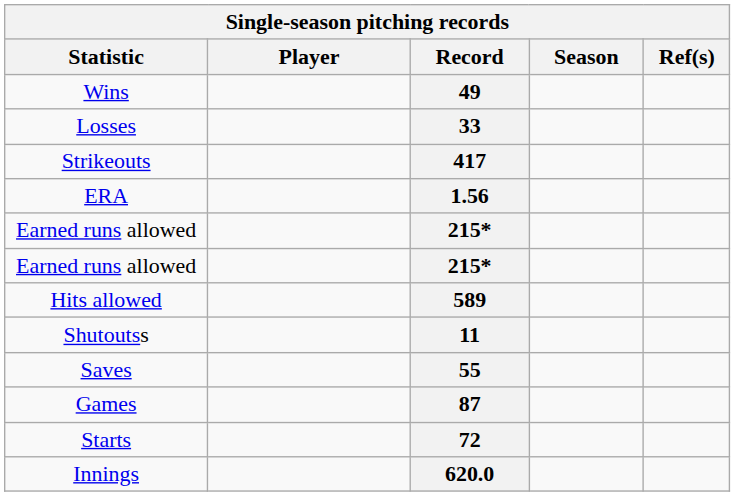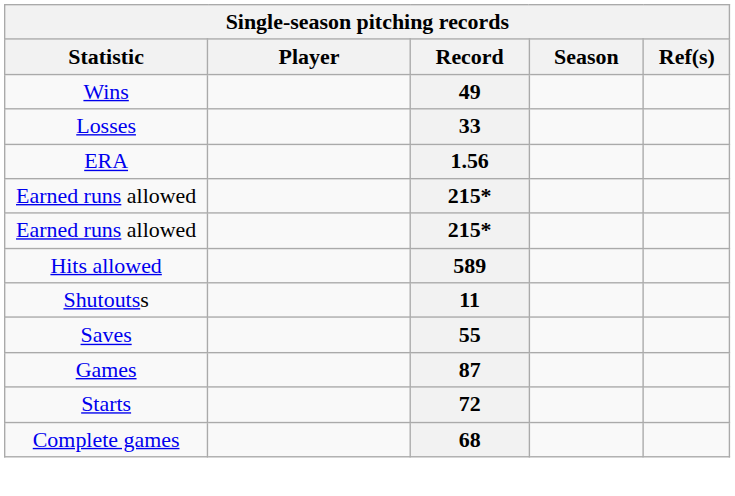- row: (106, 160)
+ row: (106, 439)
- row: (106, 473)
